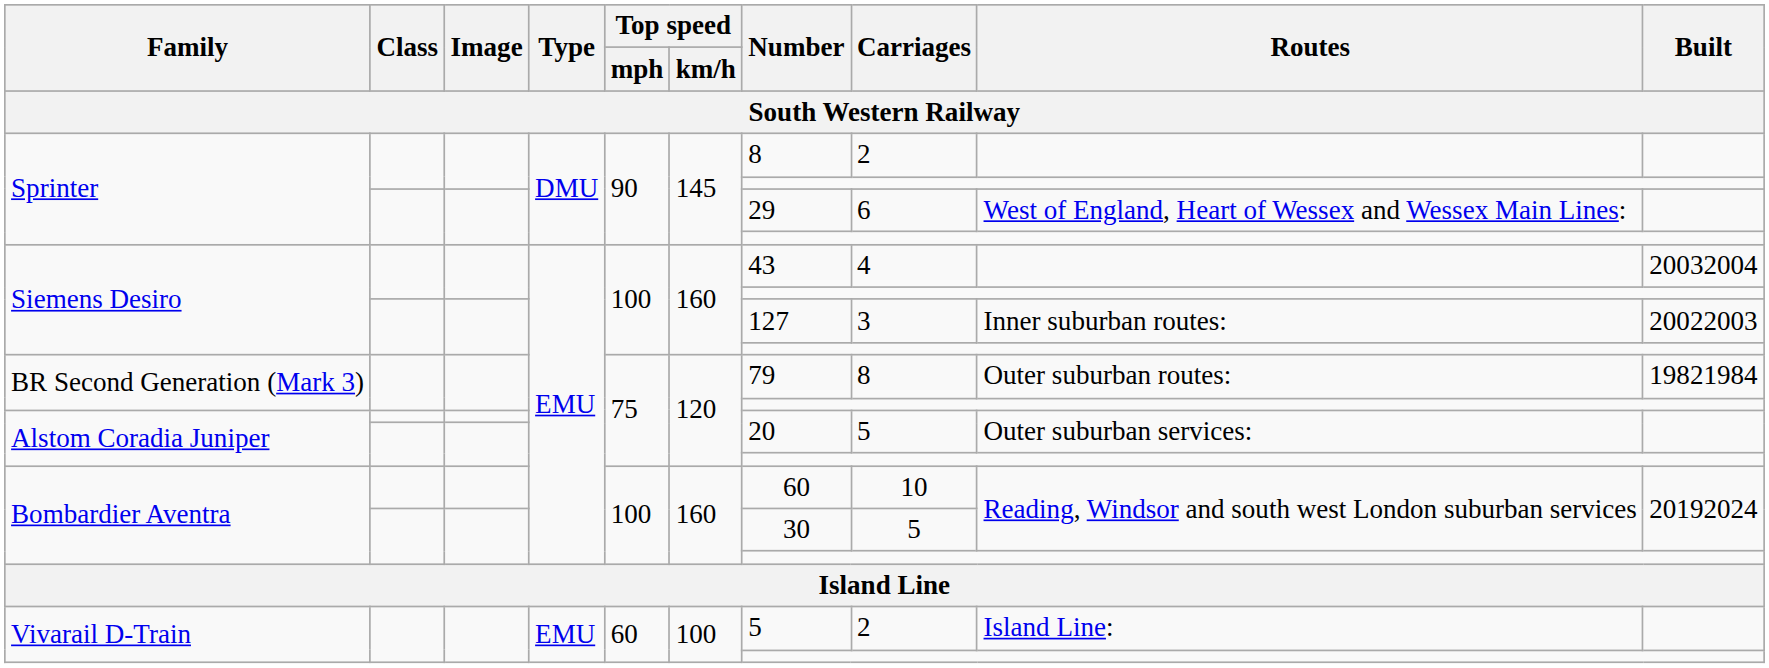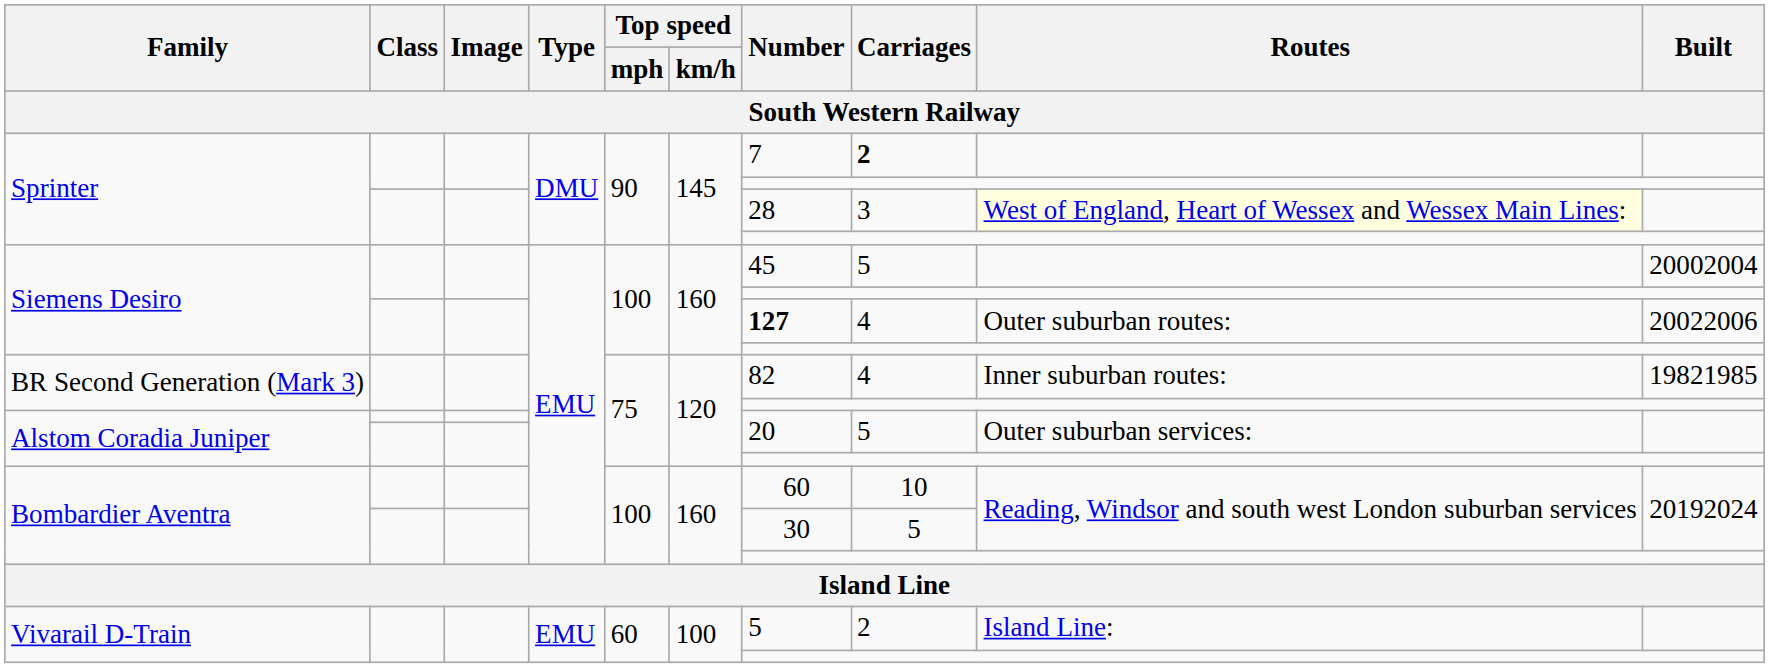(755, 154) 8 -> (755, 154) 7
(864, 154) normal -> (864, 154) bold
(762, 209) 29 -> (762, 209) 28
(864, 209) 6 -> (864, 209) 3
(1305, 209) no background -> (1305, 209) lightyellow background
(762, 265) 43 -> (762, 265) 45
(864, 265) 4 -> (864, 265) 5
(1703, 265) 20032004 -> (1703, 265) 20002004
(769, 320) normal -> (769, 320) bold
(864, 320) 3 -> (864, 320) 4
(1105, 320) Inner suburban routes: -> (1107, 320) Outer suburban routes:
(1703, 320) 20022003 -> (1703, 320) 20022006
(762, 375) 79 -> (762, 375) 82
(864, 375) 8 -> (864, 375) 4
(1107, 375) Outer suburban routes: -> (1105, 375) Inner suburban routes:
(1703, 375) 19821984 -> (1703, 375) 19821985
